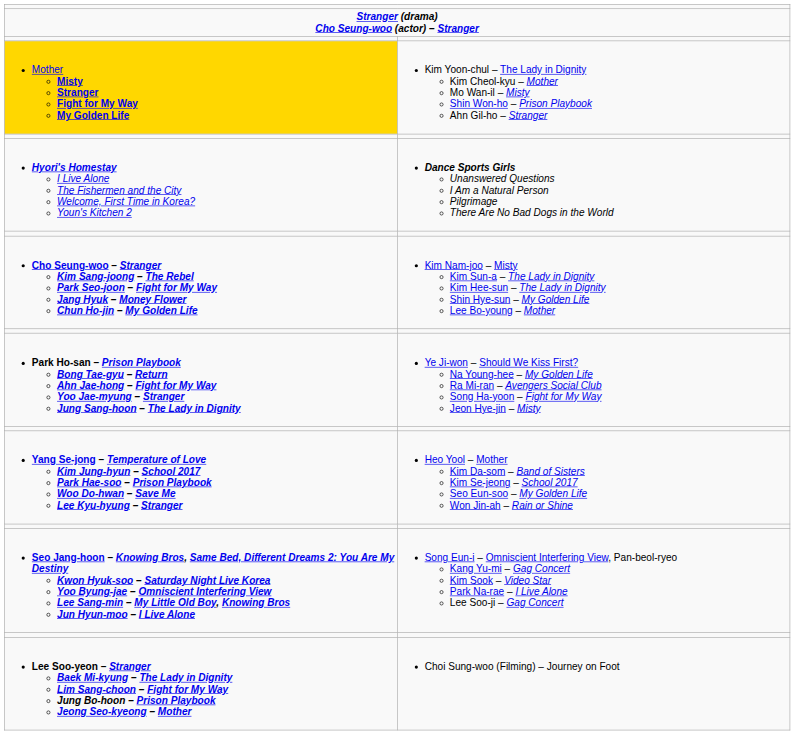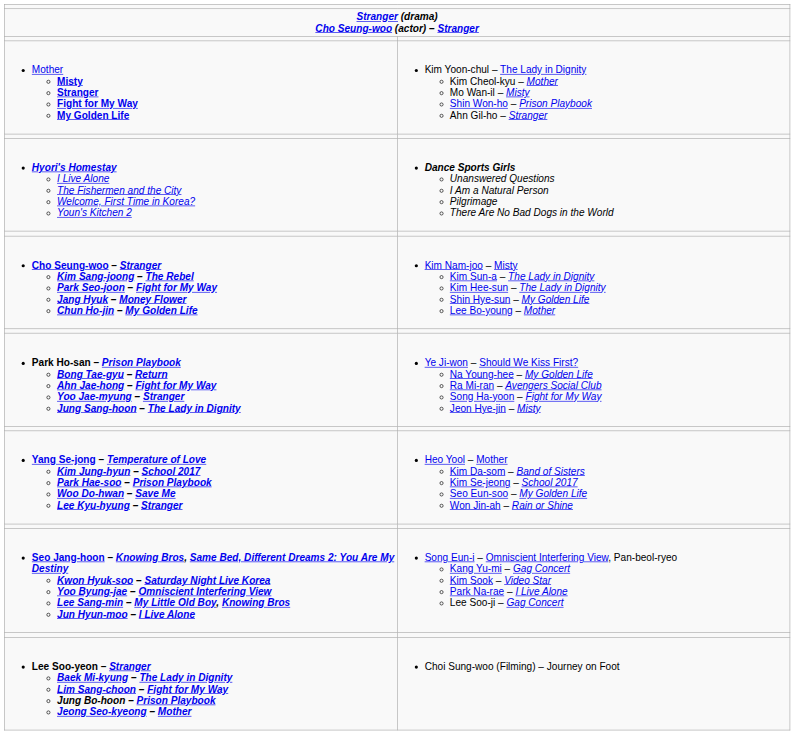(201, 93) gold background -> (201, 93) no background
